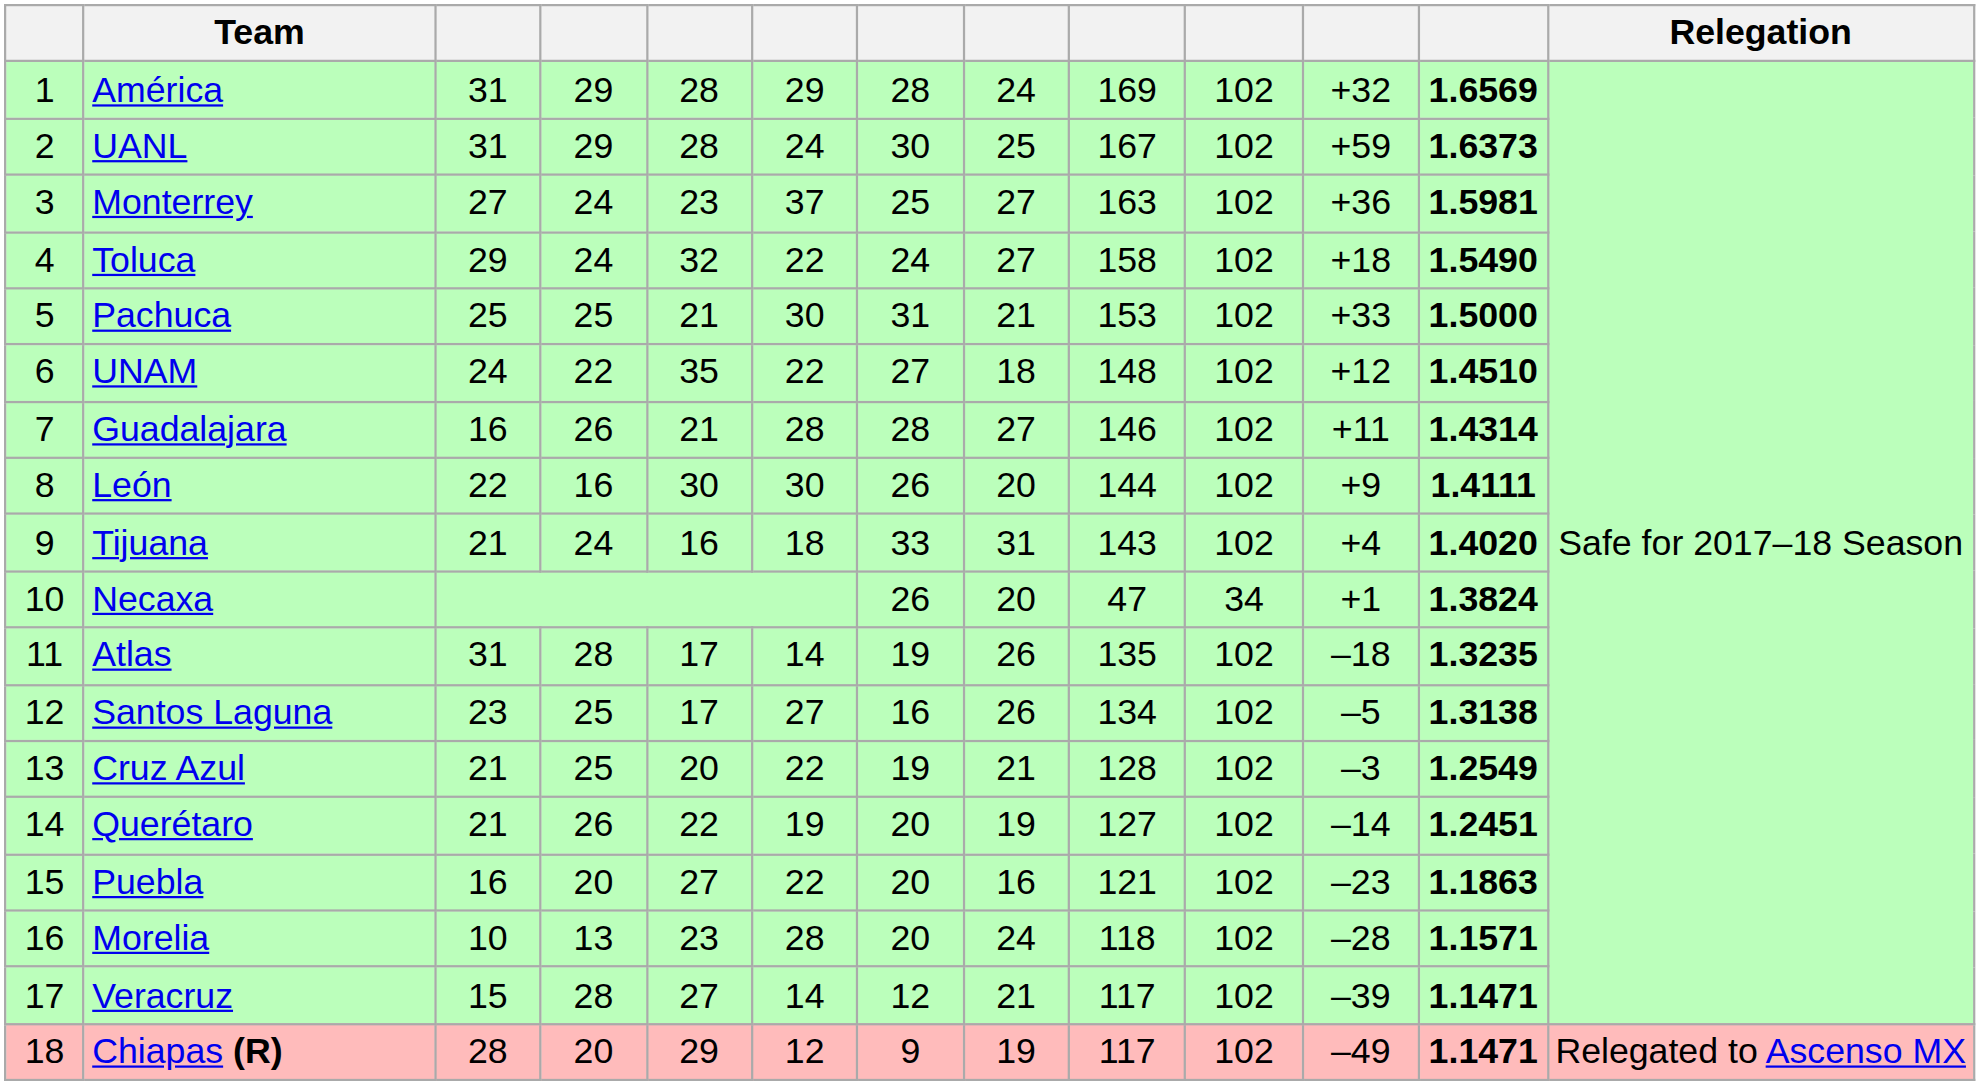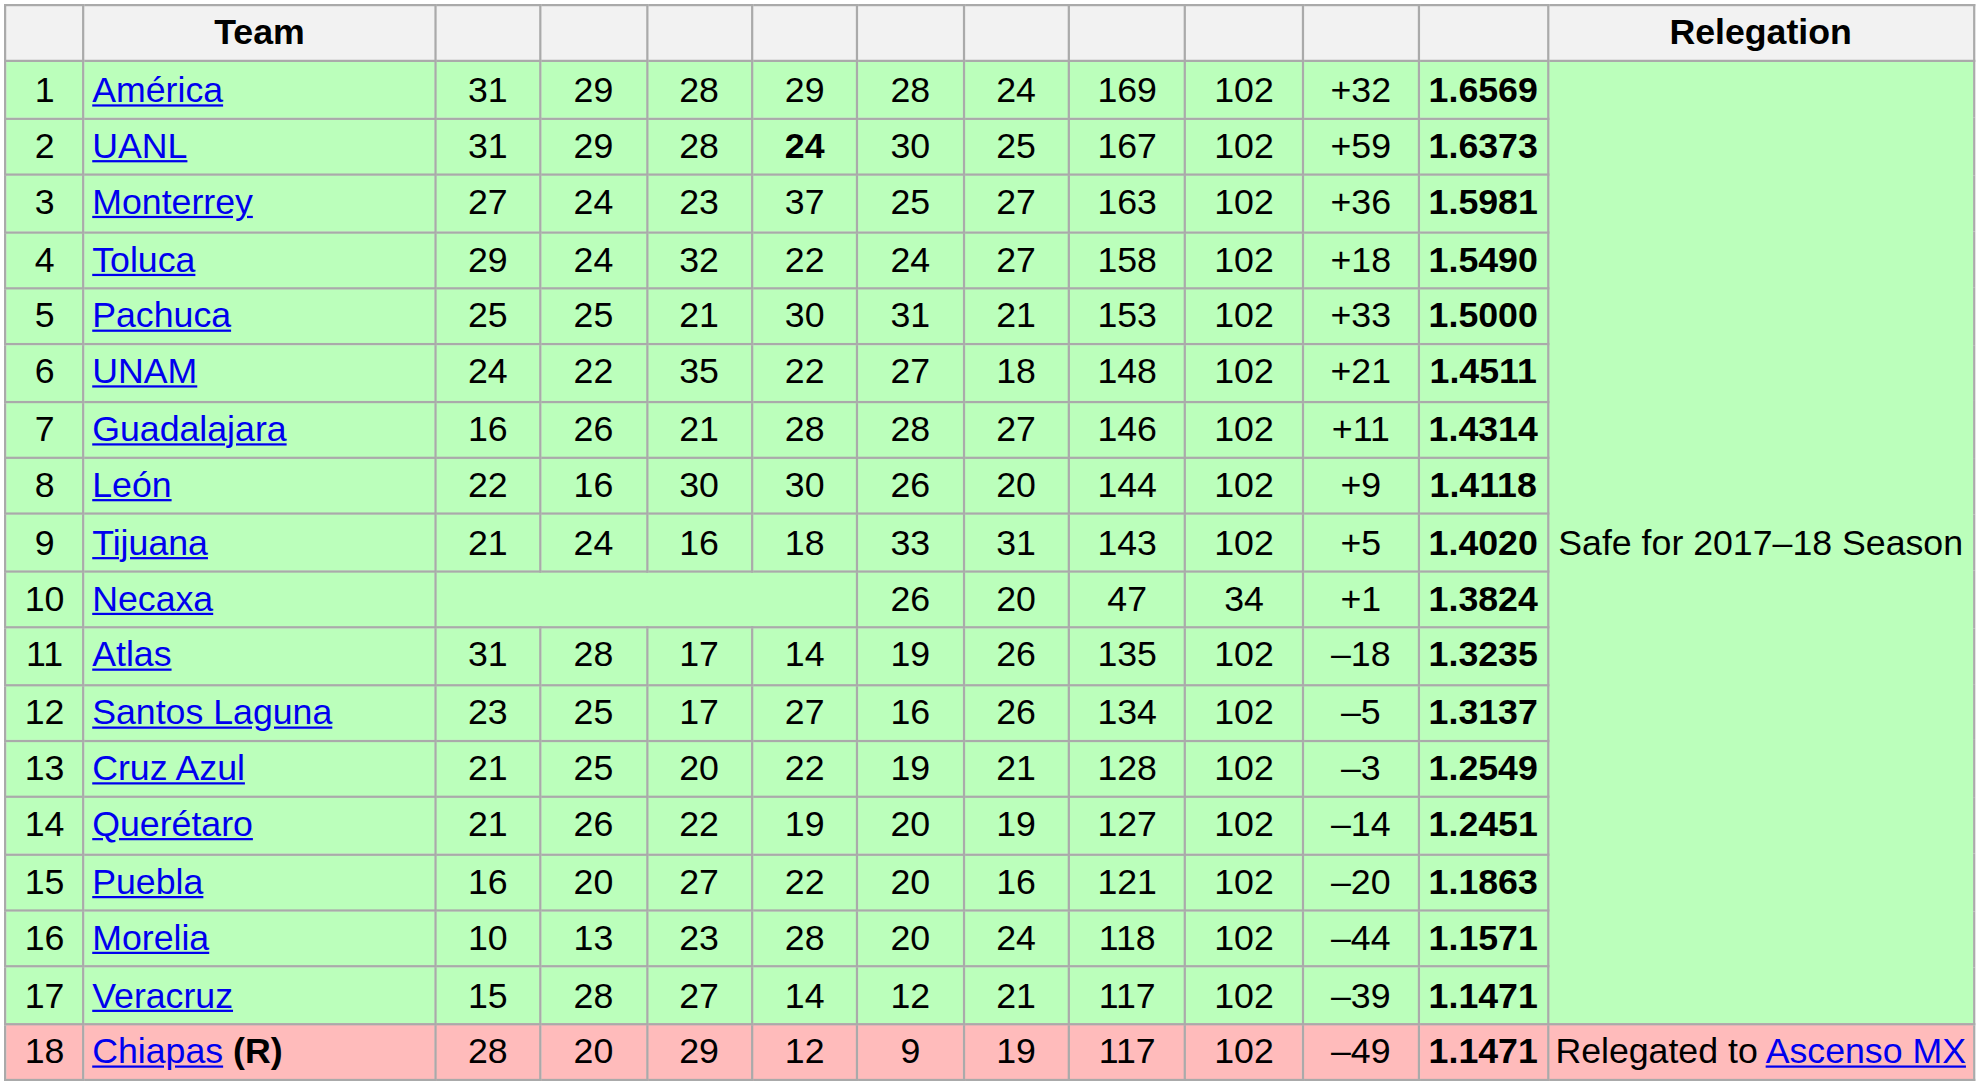(805, 145) normal -> (805, 145) bold
(1361, 372) +12 -> (1361, 372) +21
(1483, 372) 1.4510 -> (1483, 372) 1.4511
(1483, 485) 1.4111 -> (1483, 485) 1.4118
(1361, 542) +4 -> (1361, 542) +5
(1483, 711) 1.3138 -> (1483, 711) 1.3137
(1361, 881) –23 -> (1361, 881) –20
(1361, 938) –28 -> (1361, 938) –44
